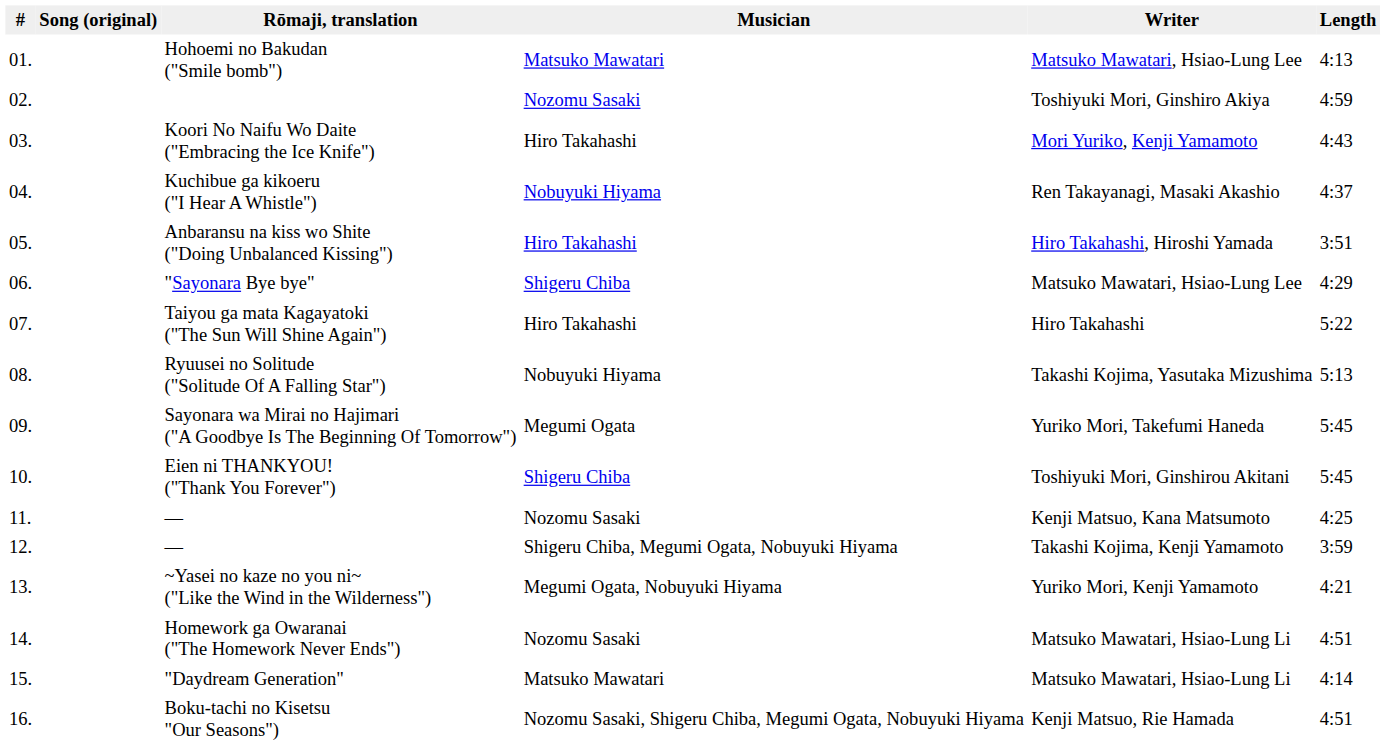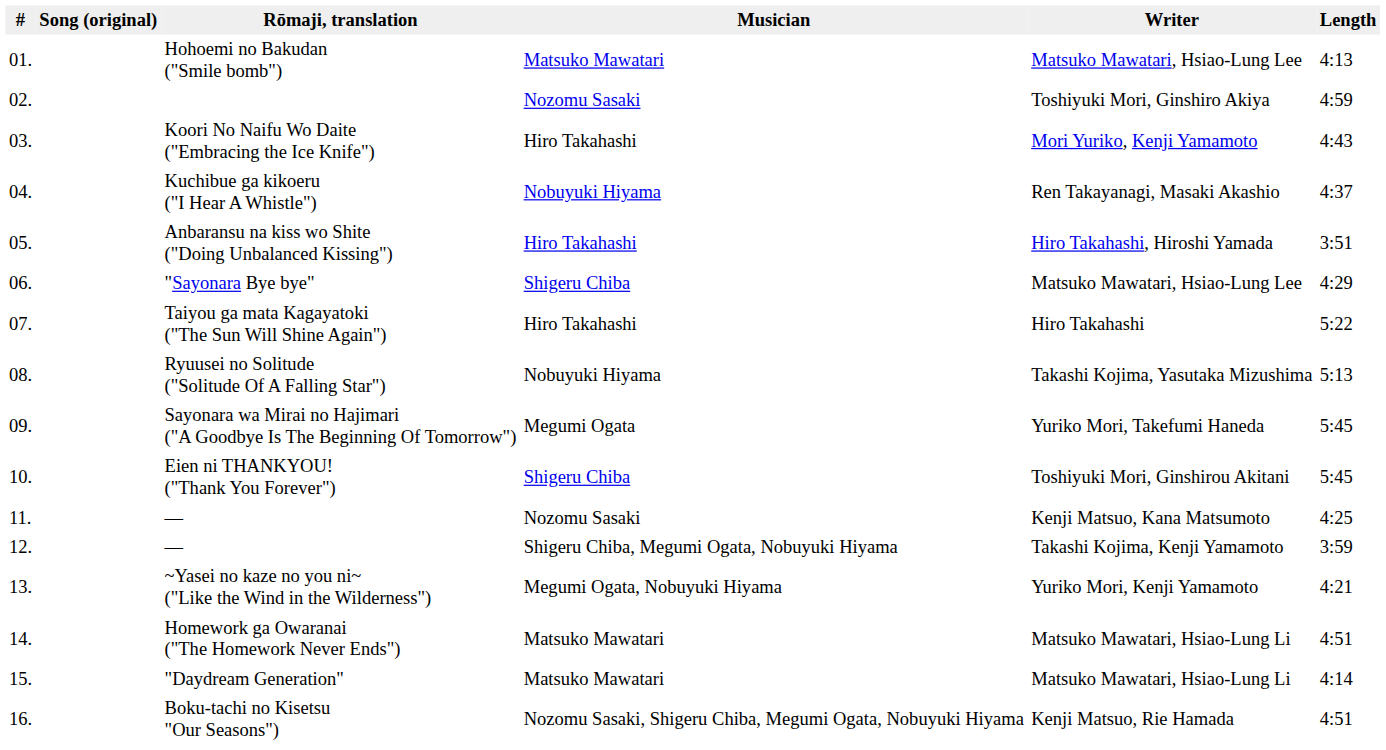(582, 638) Nozomu Sasaki -> (594, 638) Matsuko Mawatari
